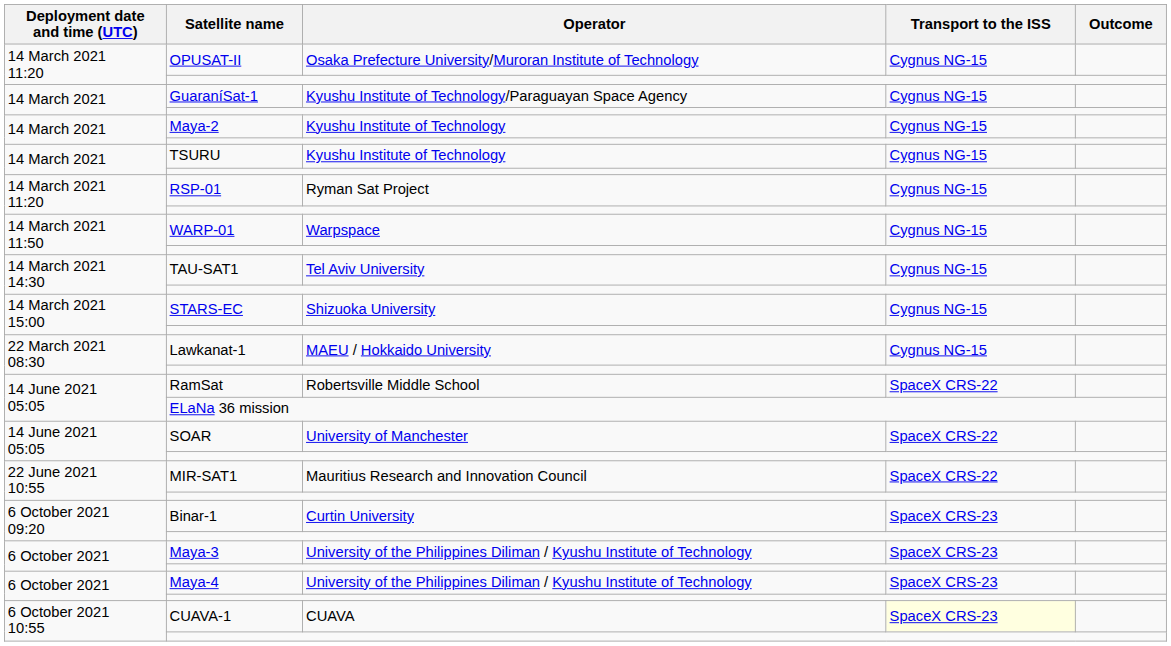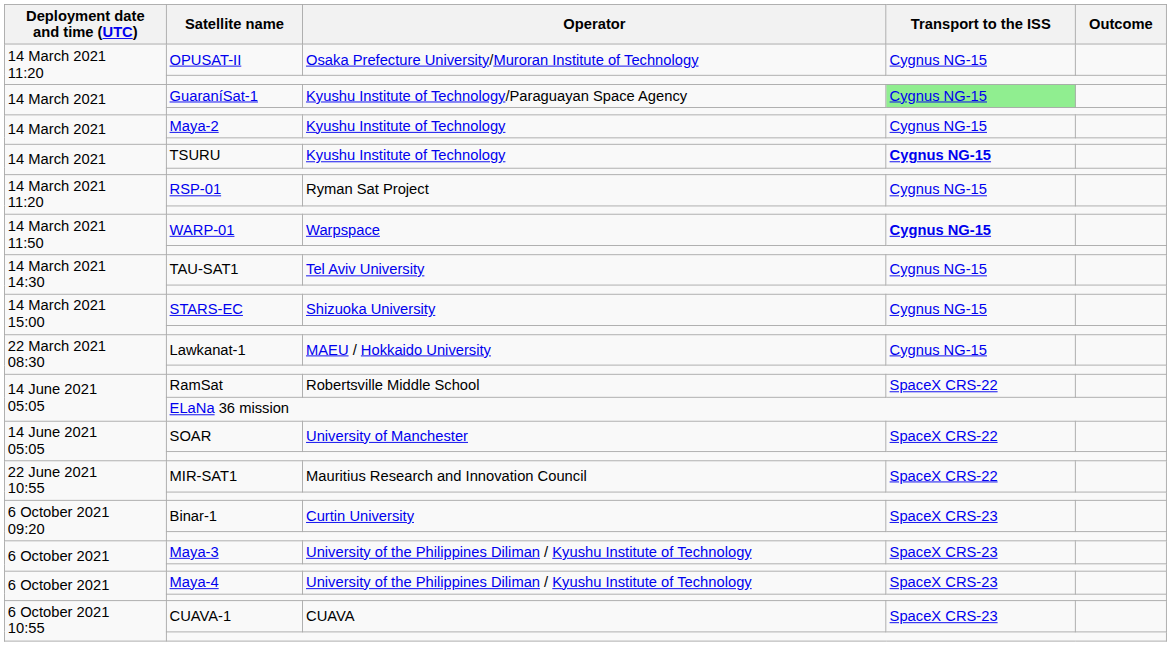(938, 95) no background -> (938, 95) lightgreen background
(938, 156) normal -> (940, 156) bold
(938, 230) normal -> (940, 230) bold
(944, 616) lightyellow background -> (944, 616) no background
